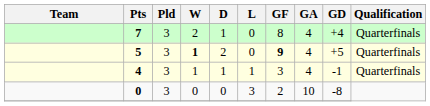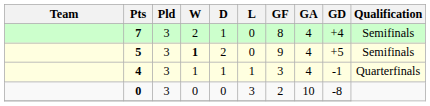(388, 33) Quarterfinals -> (388, 33) Semifinals
(280, 52) bold -> (280, 52) normal
(388, 52) Quarterfinals -> (388, 52) Semifinals
